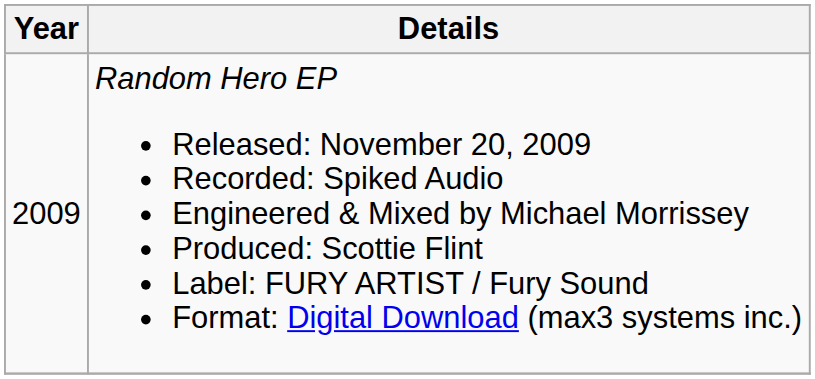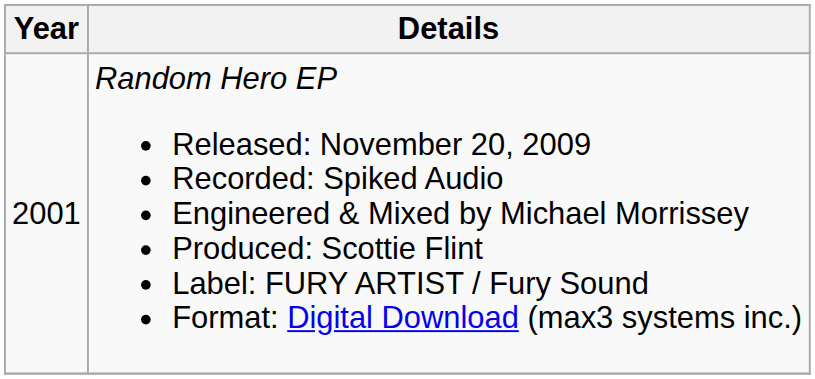(46, 213) 2009 -> (46, 213) 2001
